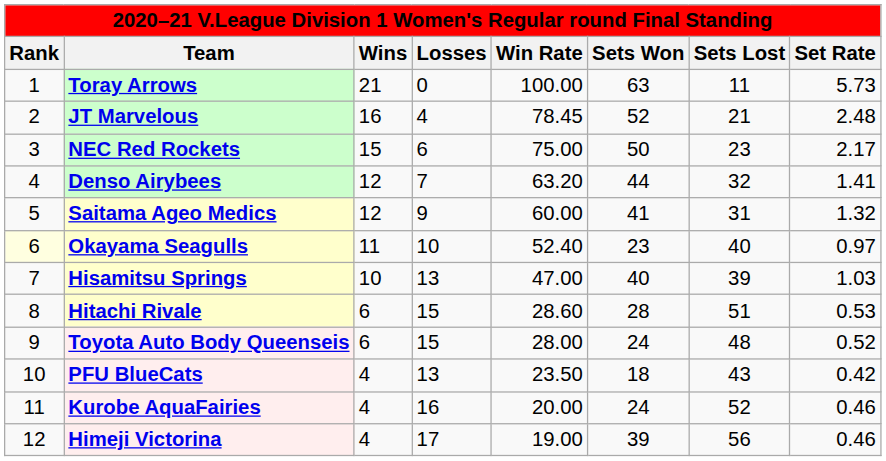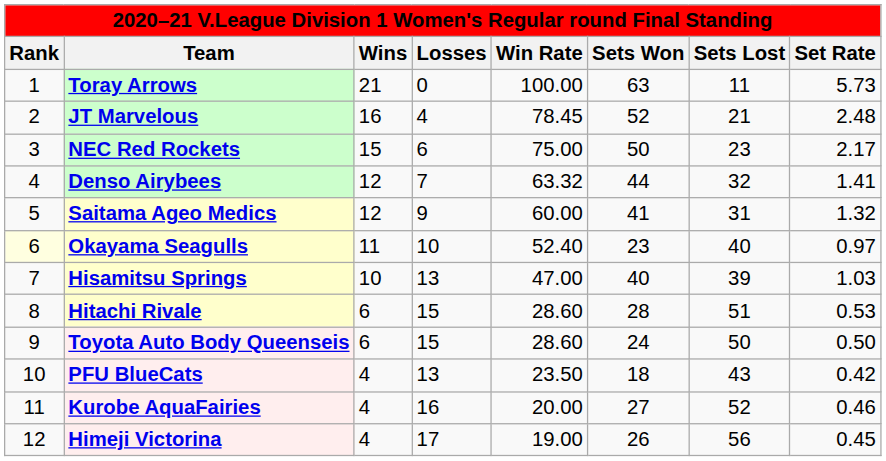(557, 181) 63.20 -> (557, 181) 63.32
(557, 342) 28.00 -> (557, 342) 28.60
(739, 342) 48 -> (739, 342) 50
(856, 342) 0.52 -> (856, 342) 0.50
(638, 407) 24 -> (638, 407) 27
(638, 439) 39 -> (638, 439) 26
(856, 439) 0.46 -> (856, 439) 0.45
